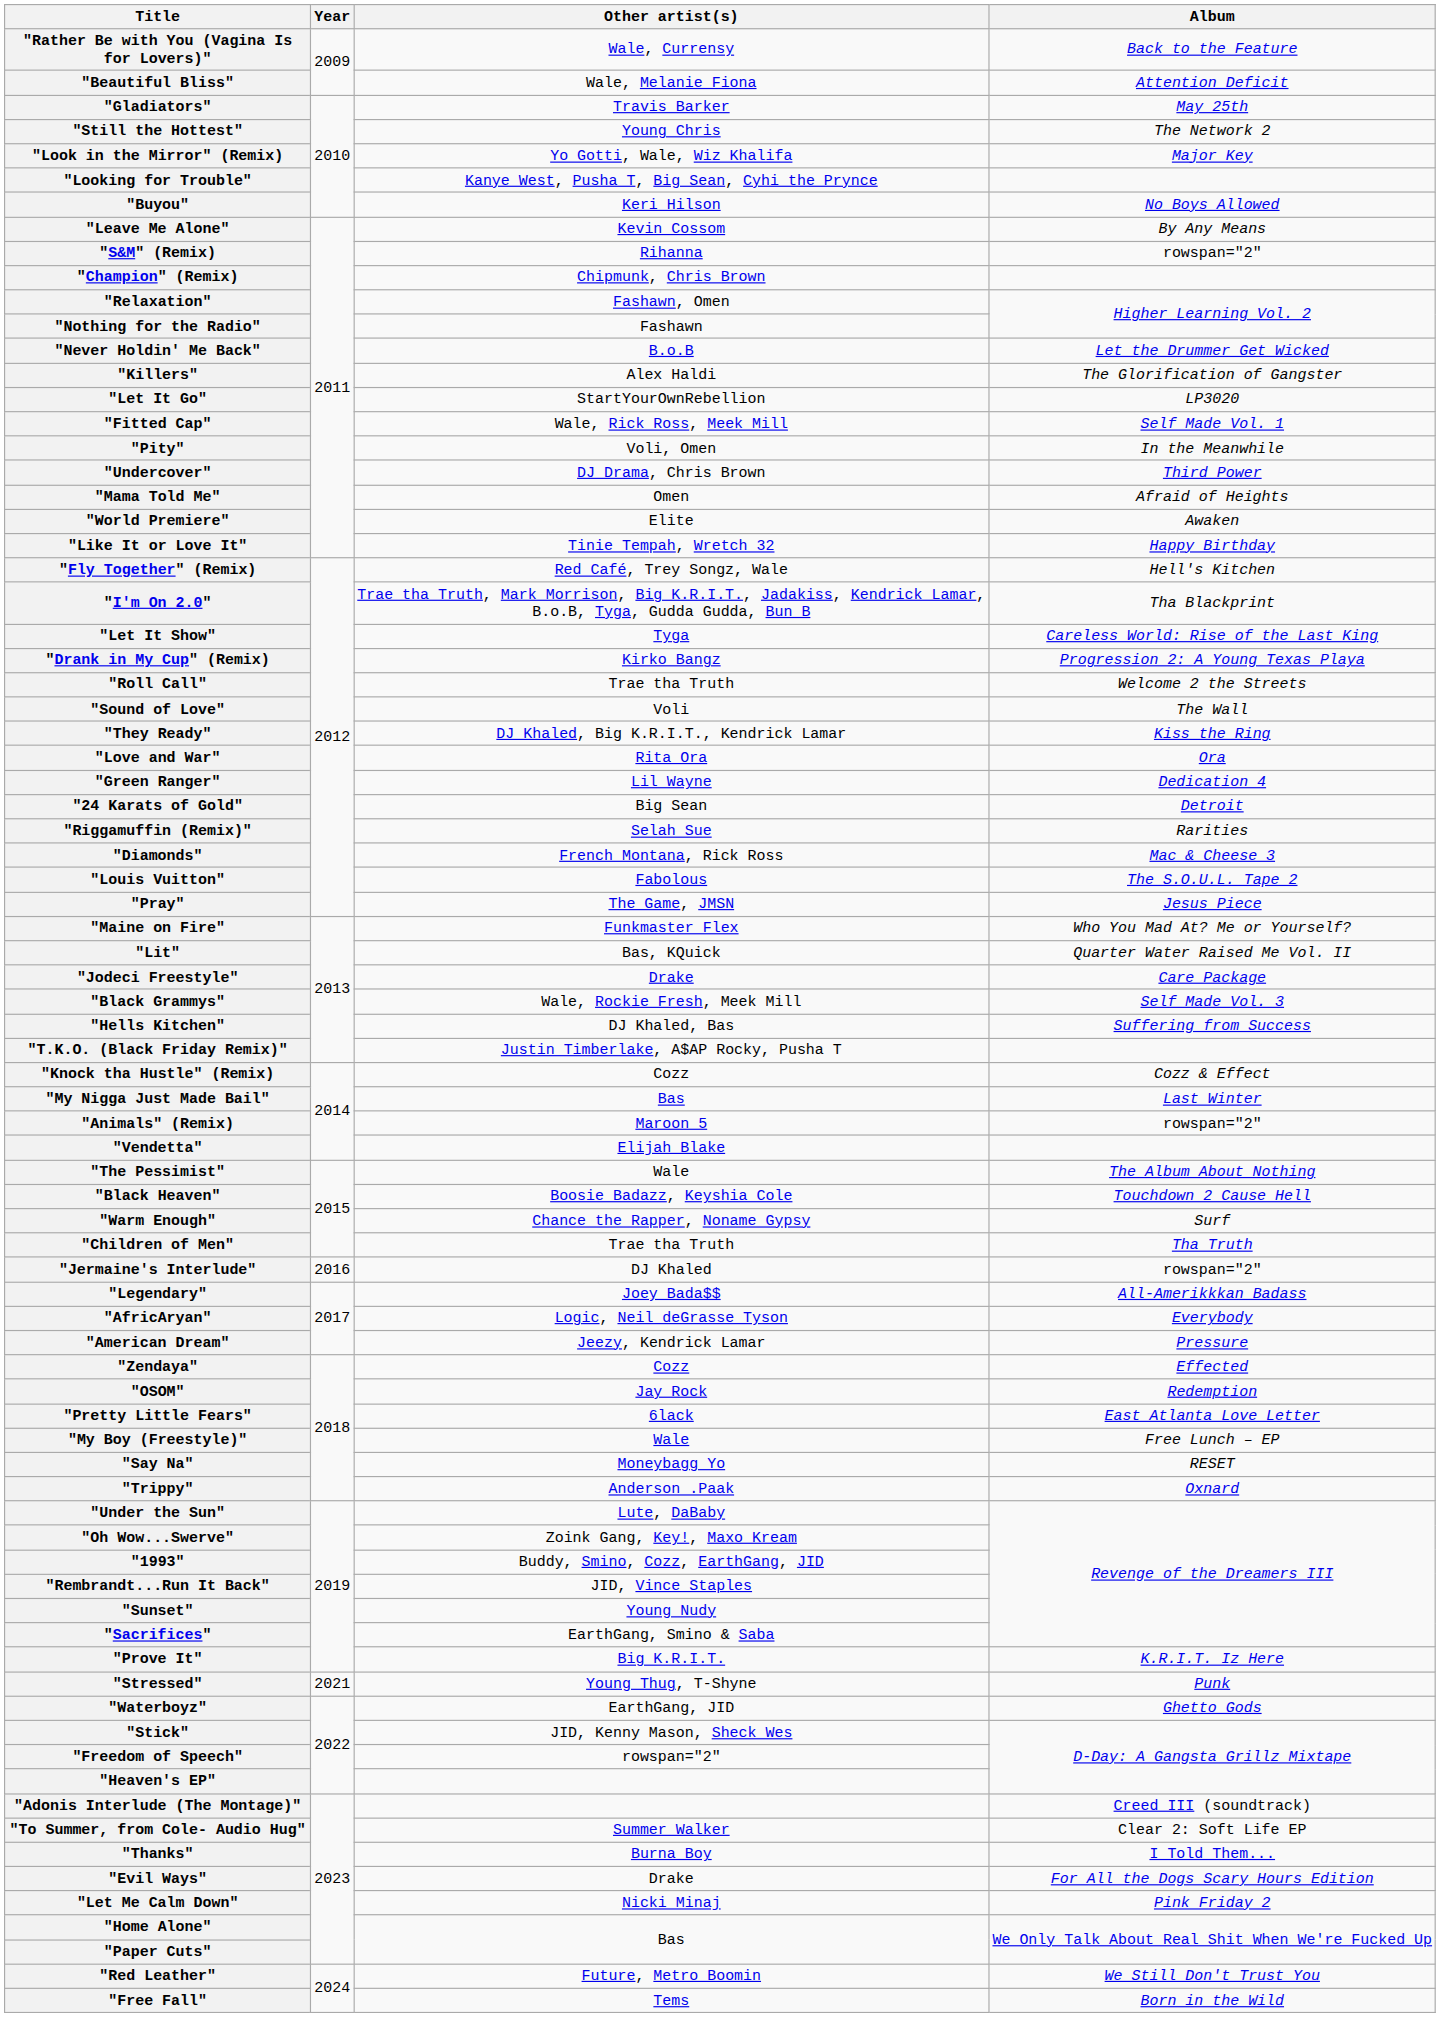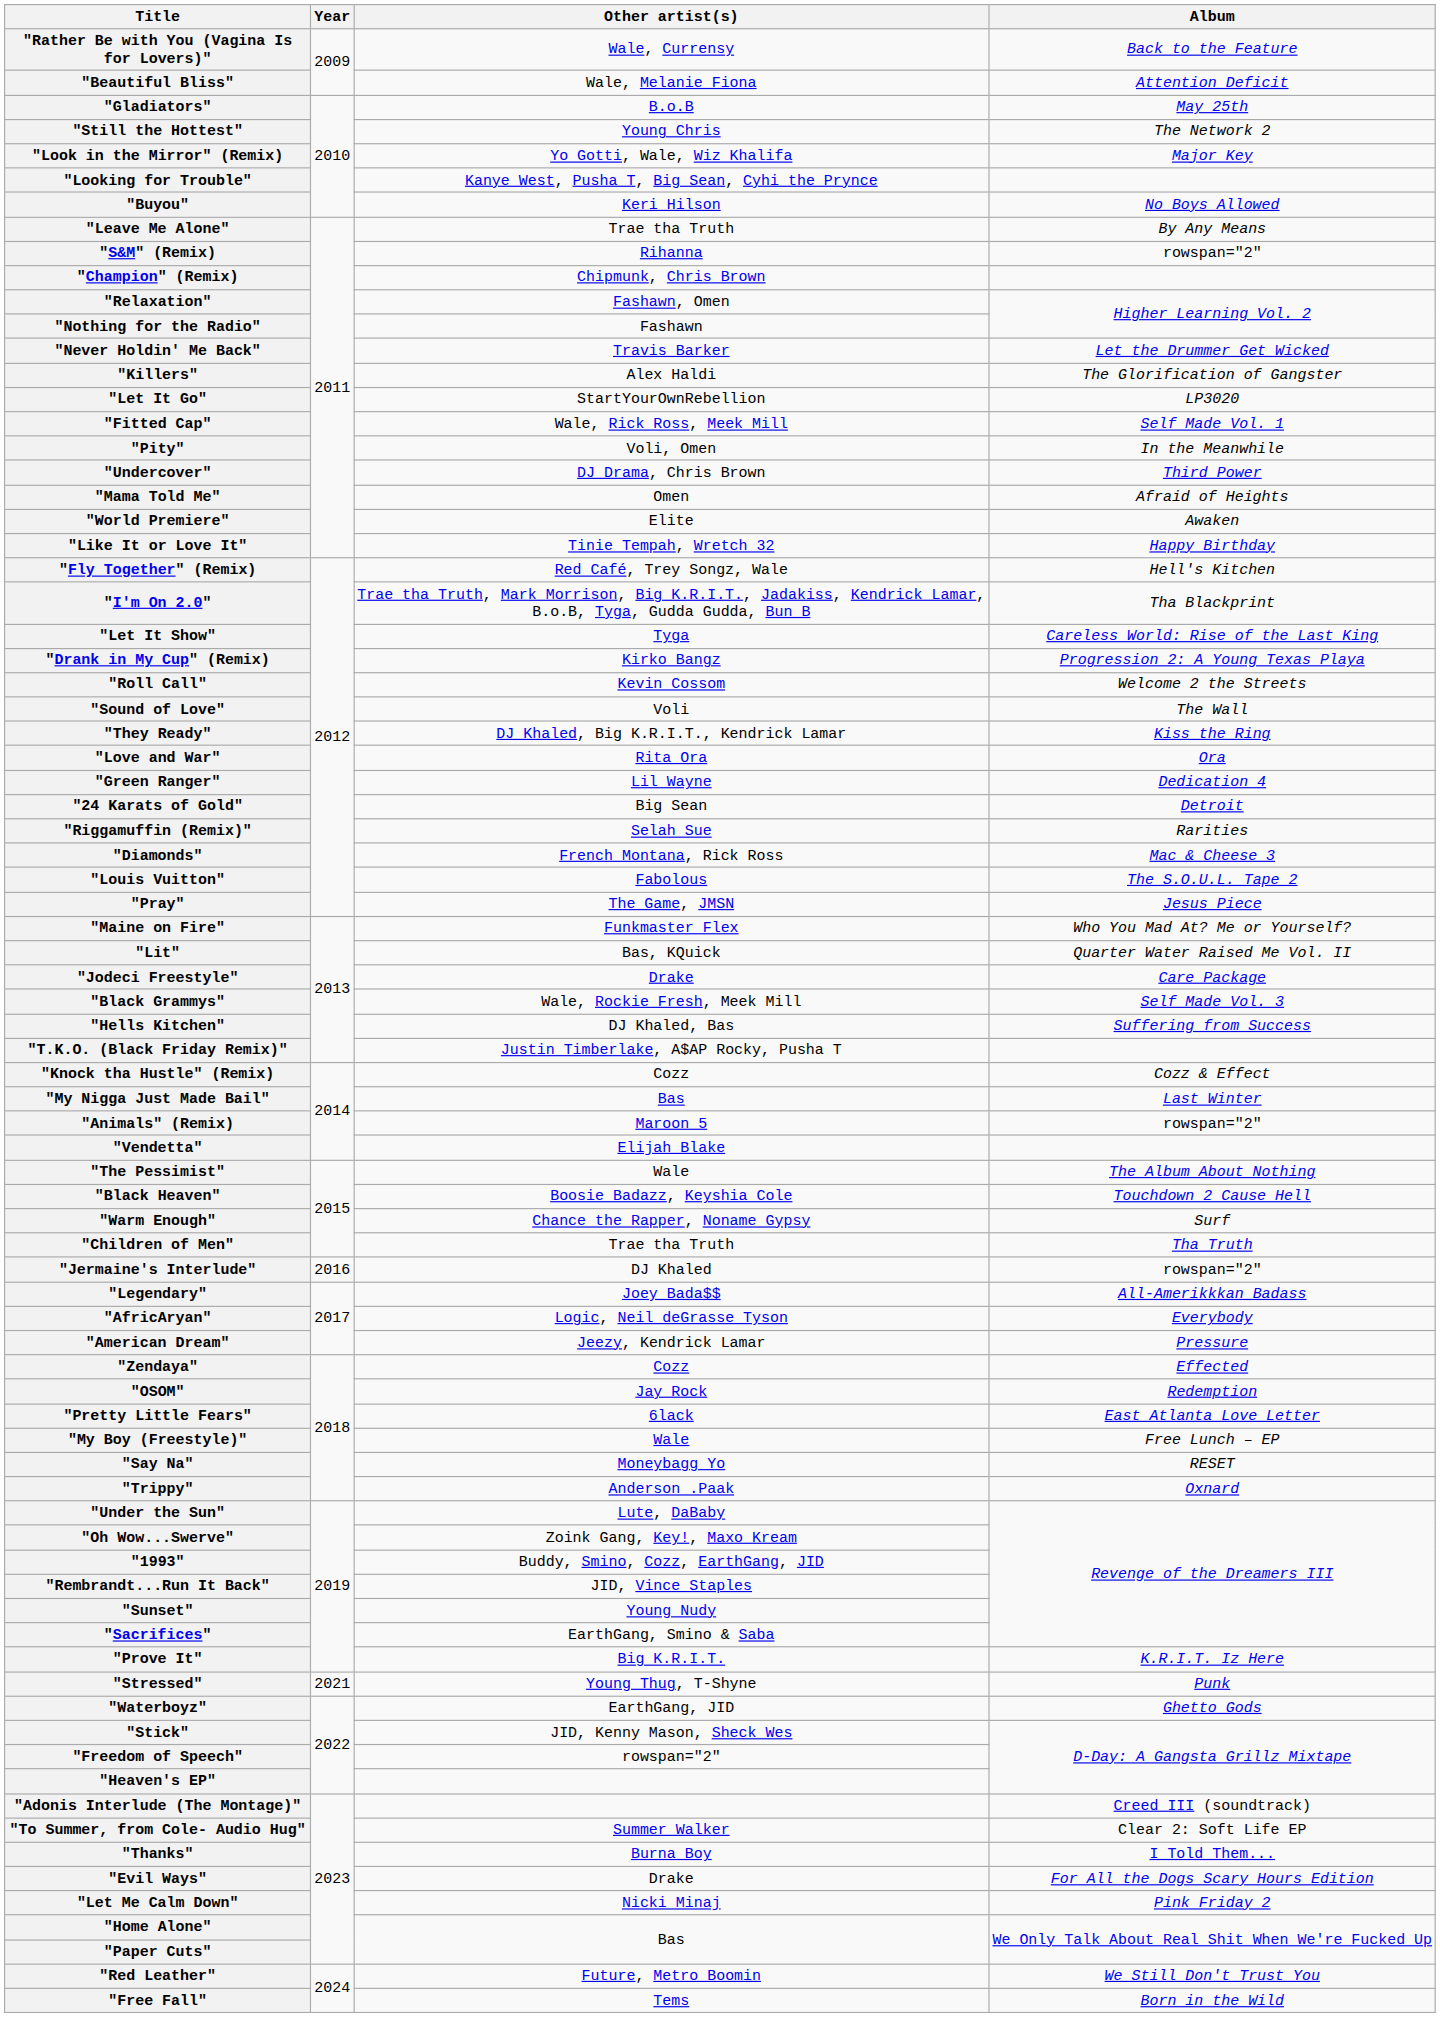(671, 107) Travis Barker -> (671, 107) B.o.B
(671, 229) Kevin Cossom -> (671, 229) Trae tha Truth
(671, 351) B.o.B -> (671, 351) Travis Barker
(671, 685) Trae tha Truth -> (671, 685) Kevin Cossom
